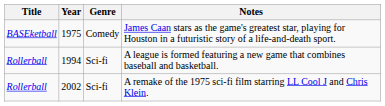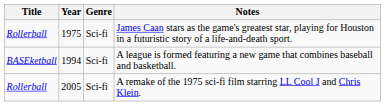(32, 33) BASEketball -> (27, 33) Rollerball
(103, 33) Comedy -> (97, 33) Sci-fi
(27, 60) Rollerball -> (32, 60) BASEketball
(71, 87) 2002 -> (71, 87) 2005
